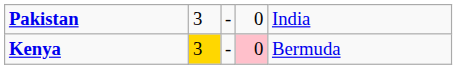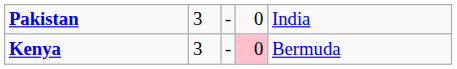(198, 49) gold background -> (198, 49) no background
